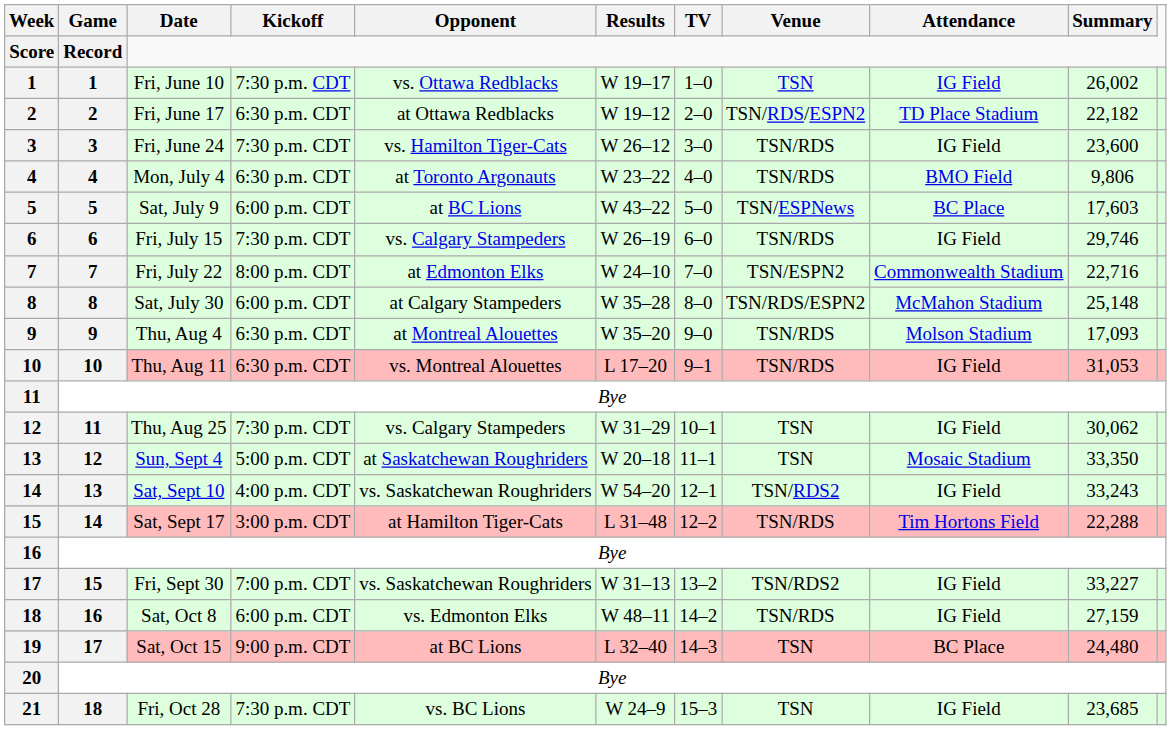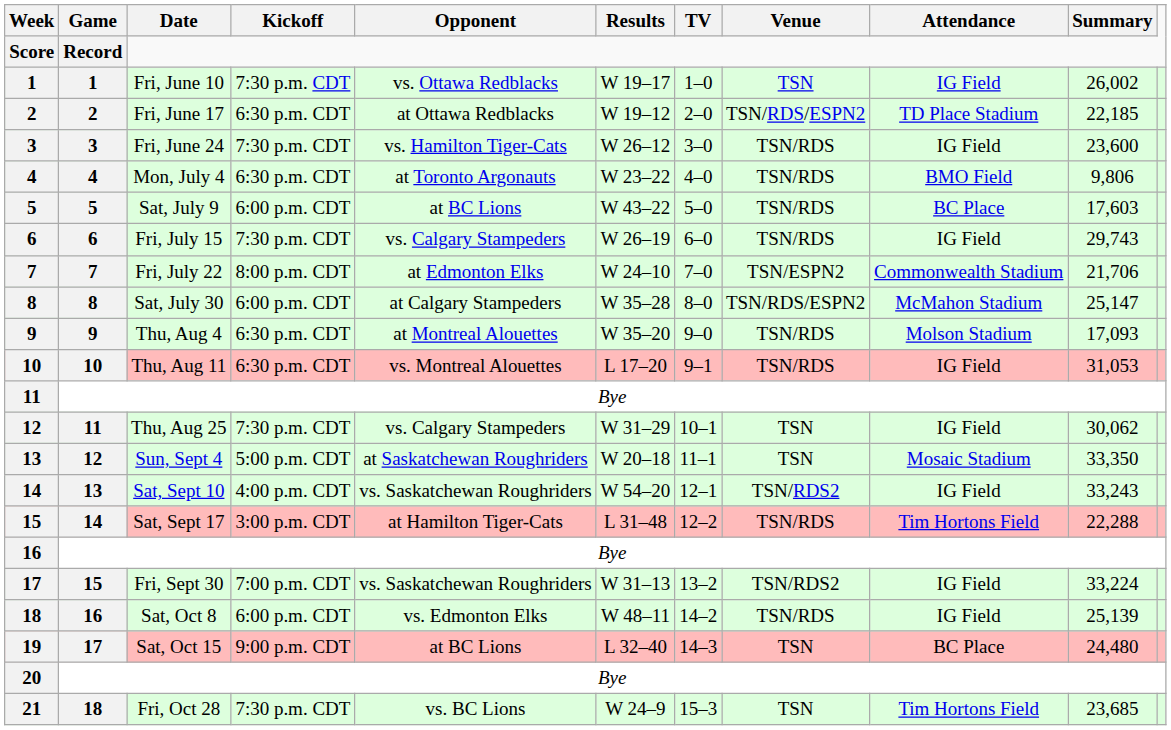(1112, 114) 22,182 -> (1112, 114) 22,185
(796, 208) TSN/ESPNews -> (796, 208) TSN/RDS
(1112, 239) 29,746 -> (1112, 239) 29,743
(1112, 270) 22,716 -> (1112, 270) 21,706
(1112, 302) 25,148 -> (1112, 302) 25,147
(1112, 584) 33,227 -> (1112, 584) 33,224
(1112, 615) 27,159 -> (1112, 615) 25,139
(969, 709) IG Field -> (969, 709) Tim Hortons Field
